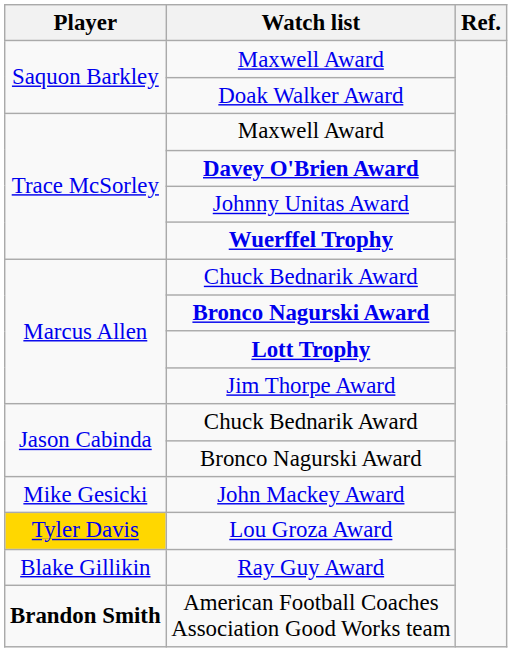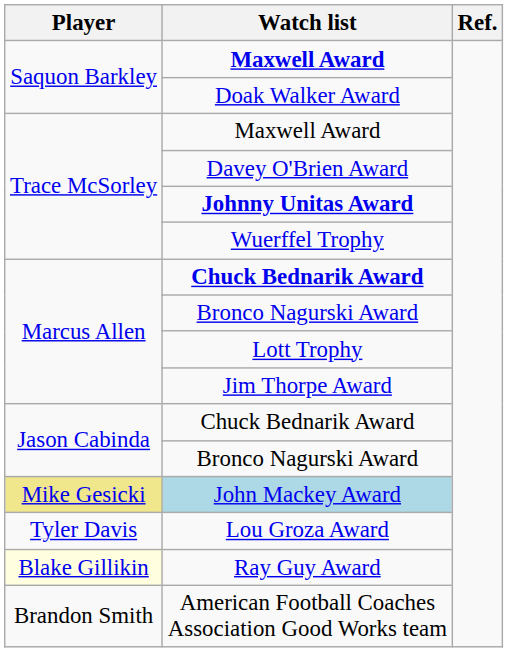(311, 58) normal -> (307, 58) bold
(311, 167) bold -> (307, 167) normal
(311, 204) normal -> (307, 204) bold
(311, 240) bold -> (307, 240) normal
(311, 276) normal -> (307, 276) bold
(311, 312) bold -> (307, 312) normal
(311, 349) bold -> (307, 349) normal
(85, 494) no background -> (84, 494) khaki background
(311, 494) no background -> (307, 494) lightblue background
(85, 530) gold background -> (84, 530) no background
(85, 566) no background -> (84, 566) lightyellow background
(85, 616) bold -> (84, 616) normal
